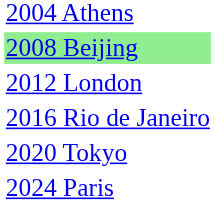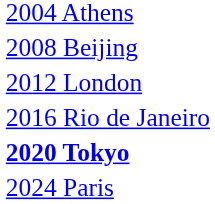(72, 47) lightgreen background -> (72, 47) no background
(66, 152) normal -> (68, 152) bold
